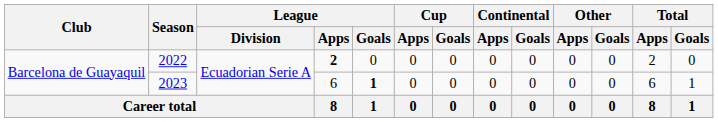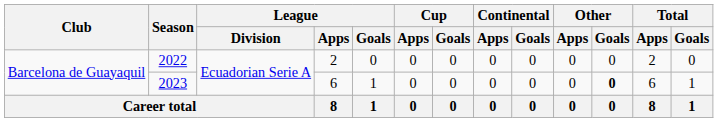(334, 60) bold -> (334, 60) normal
(373, 83) bold -> (373, 83) normal
(612, 83) normal -> (612, 83) bold
